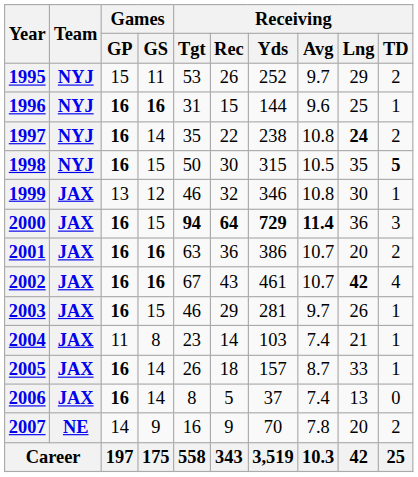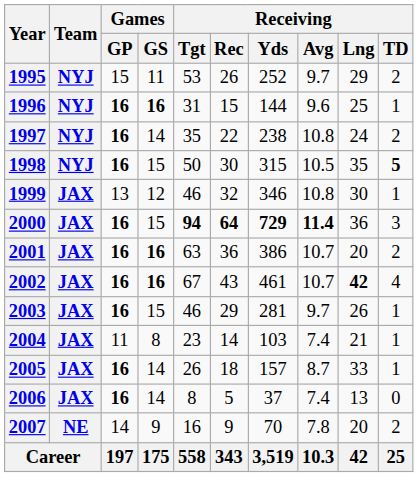(359, 135) bold -> (359, 135) normal
